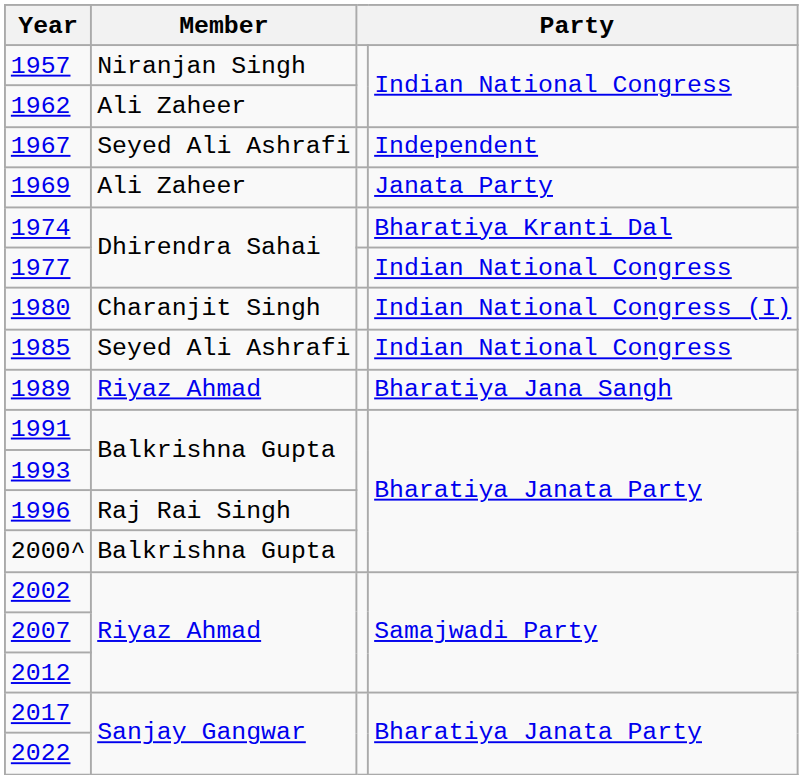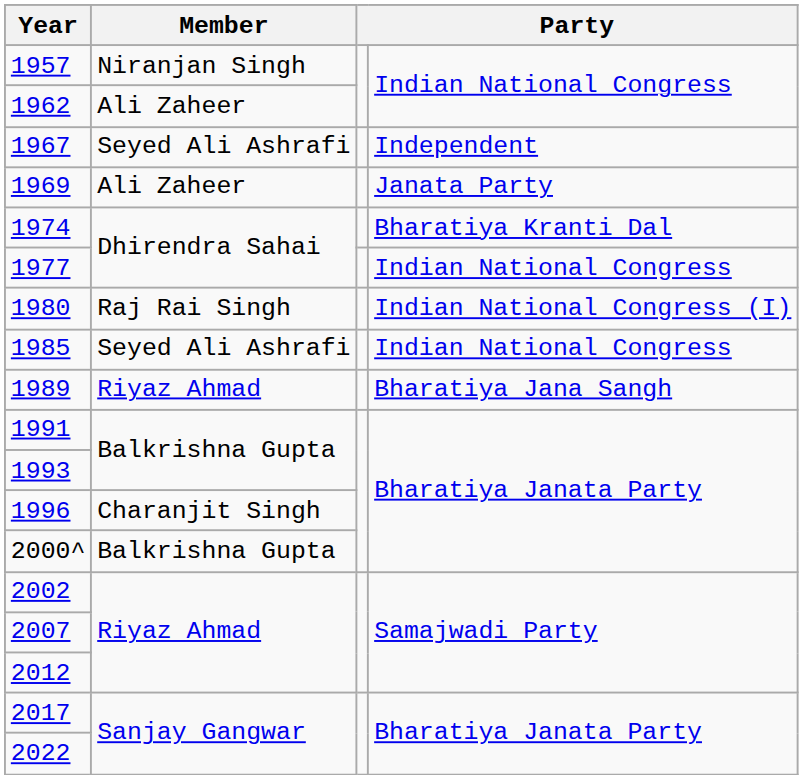(209, 308) Charanjit Singh -> (194, 308) Raj Rai Singh
(194, 511) Raj Rai Singh -> (209, 511) Charanjit Singh
